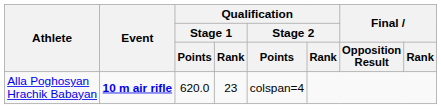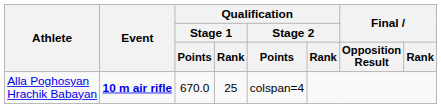(195, 88) 620.0 -> (195, 88) 670.0
(231, 88) 23 -> (231, 88) 25
